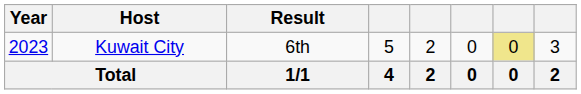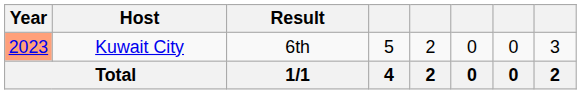(28, 46) no background -> (28, 46) lightsalmon background
(514, 46) khaki background -> (514, 46) no background
